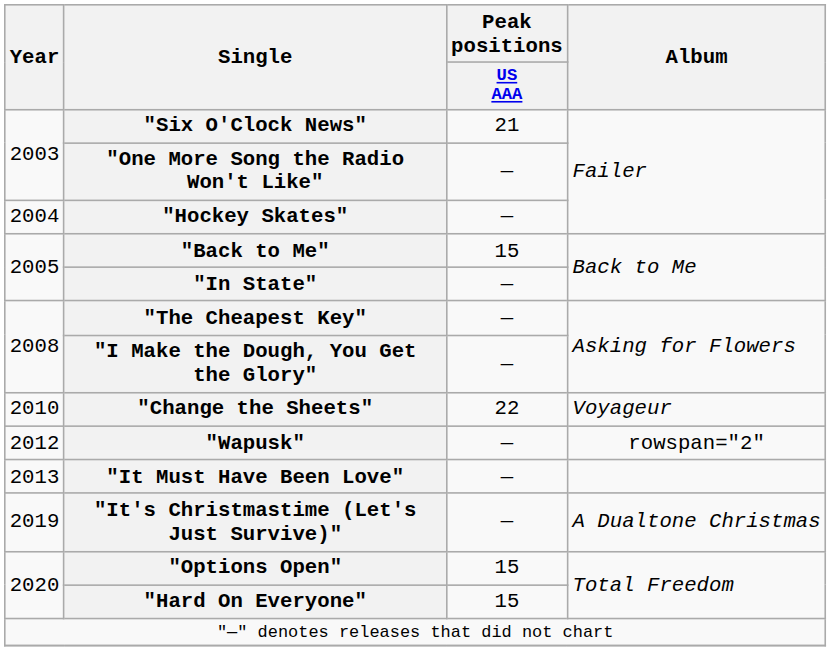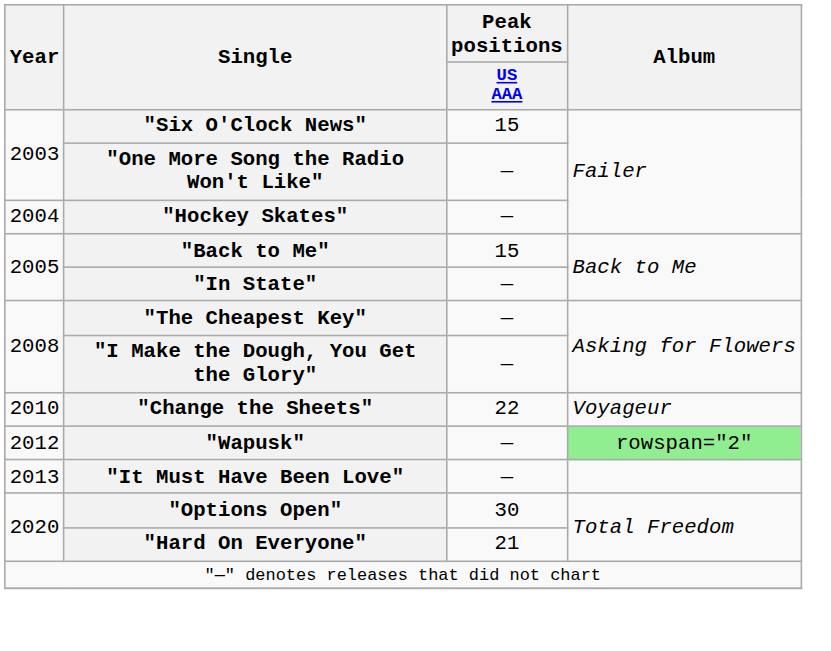(507, 126) 21 -> (507, 126) 15
(697, 443) no background -> (684, 443) lightgreen background
- row: (255, 522)
(507, 568) 15 -> (507, 510) 30
(507, 602) 15 -> (507, 544) 21
